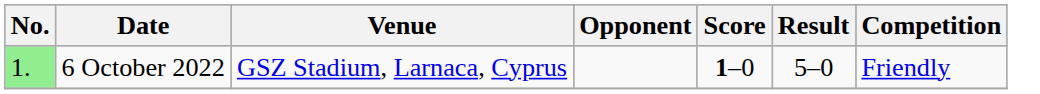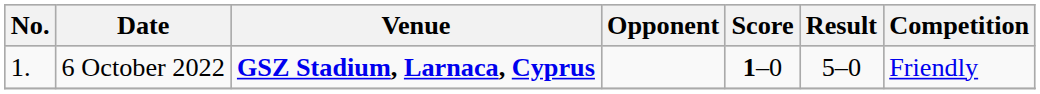(21, 66) lightgreen background -> (21, 66) no background
(402, 66) normal -> (416, 66) bold
